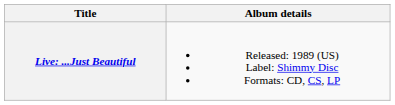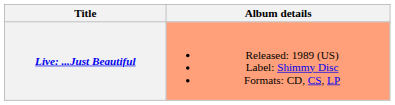(278, 67) no background -> (278, 67) lightsalmon background
